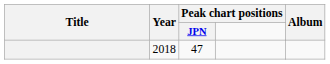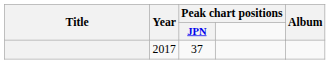(164, 49) 2018 -> (164, 49) 2017
(197, 49) 47 -> (197, 49) 37
